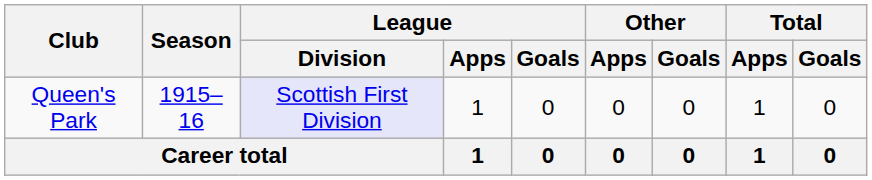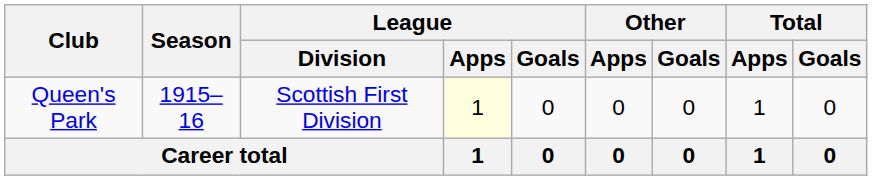(342, 107) lavender background -> (342, 107) no background
(478, 107) no background -> (478, 107) lightyellow background
